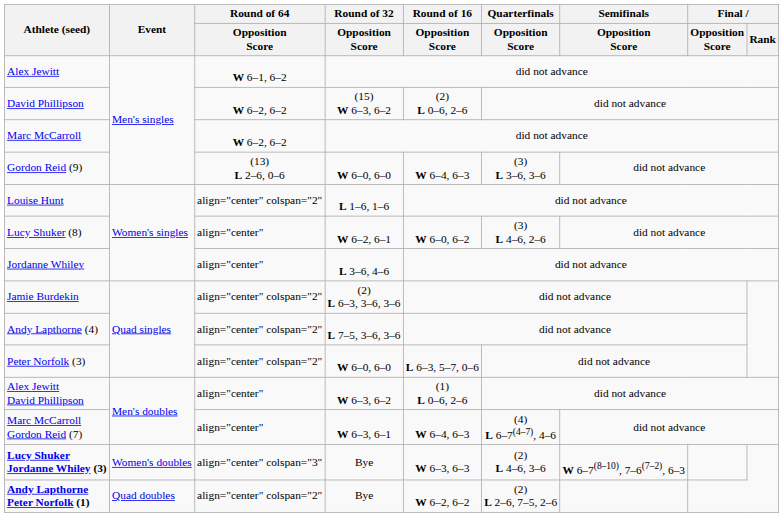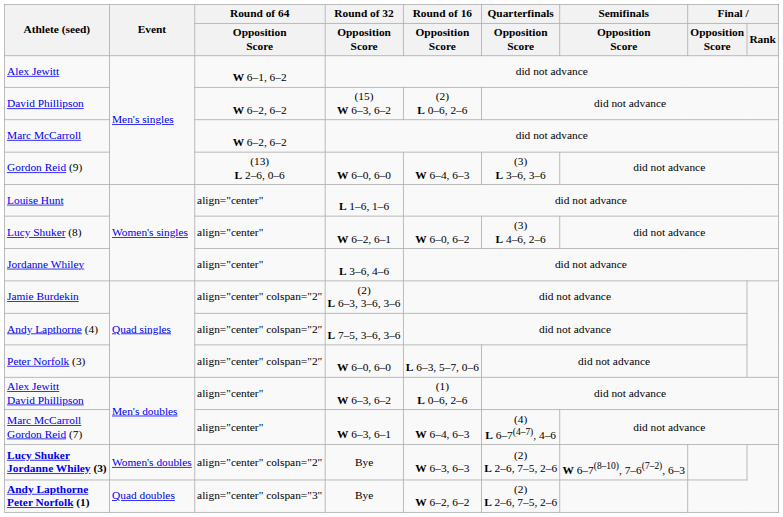(260, 200) align="center" colspan="2" -> (230, 200) align="center"
(260, 462) align="center" colspan="3" -> (260, 462) align="center" colspan="2"
(521, 462) (2) L 4–6, 3–6 -> (521, 462) (2) L 2–6, 7–5, 2–6
(260, 496) align="center" colspan="2" -> (260, 496) align="center" colspan="3"
